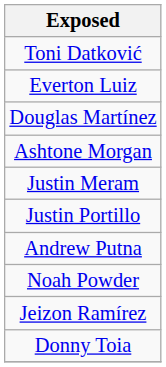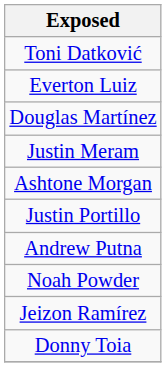(83, 150) Ashtone Morgan -> (83, 150) Justin Meram
(83, 183) Justin Meram -> (83, 183) Ashtone Morgan
